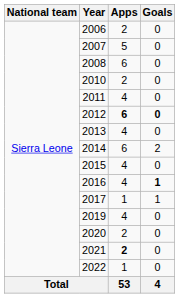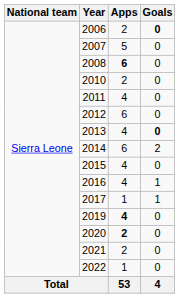(157, 30) normal -> (157, 30) bold
(124, 64) normal -> (124, 64) bold
(124, 115) bold -> (124, 115) normal
(157, 115) bold -> (157, 115) normal
(157, 132) normal -> (157, 132) bold
(157, 183) bold -> (157, 183) normal
(124, 217) normal -> (124, 217) bold
(124, 234) normal -> (124, 234) bold
(124, 251) bold -> (124, 251) normal
